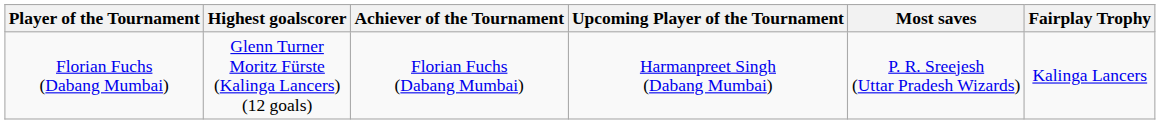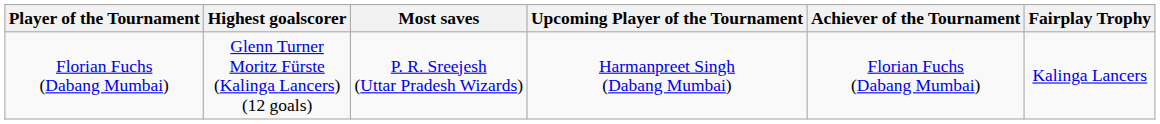columns swapped: (936, 18) <-> (459, 18)
